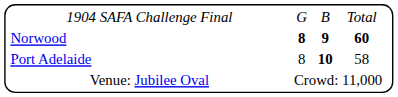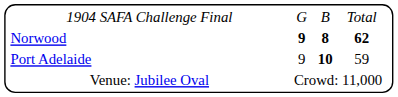(302, 38) 8 -> (302, 38) 9
(325, 38) 9 -> (325, 38) 8
(362, 38) 60 -> (362, 38) 62
(302, 59) 8 -> (302, 59) 9
(362, 59) 58 -> (362, 59) 59
